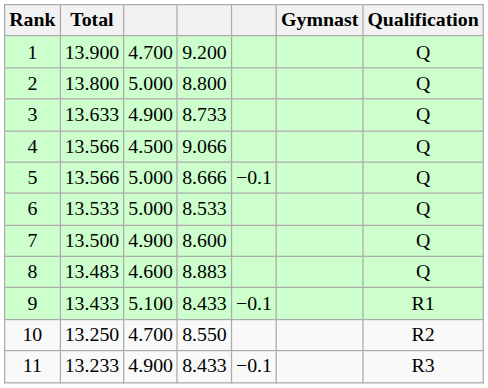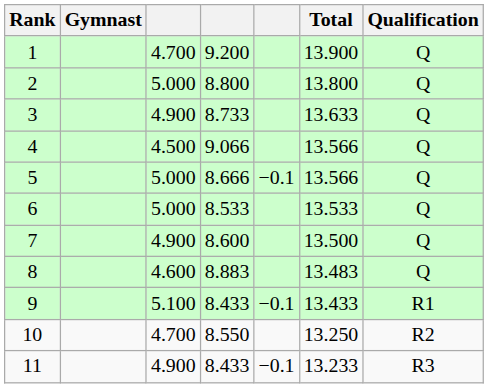columns swapped: (320, 20) <-> (92, 20)
